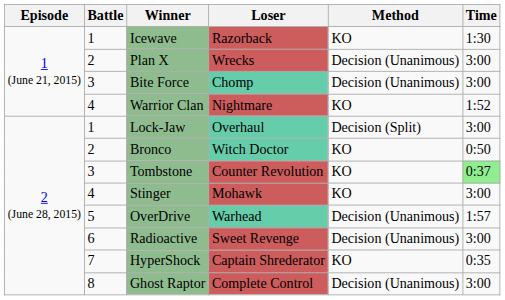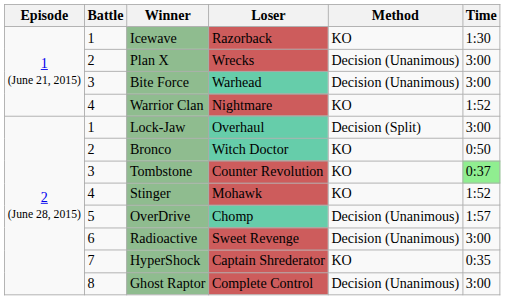(233, 82) Chomp -> (237, 82) Warhead
(478, 194) 3:00 -> (478, 194) 1:52
(237, 216) Warhead -> (233, 216) Chomp
